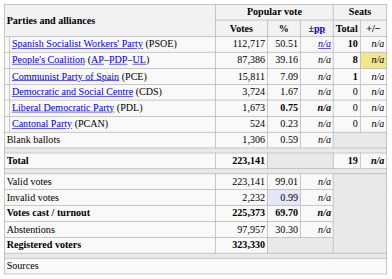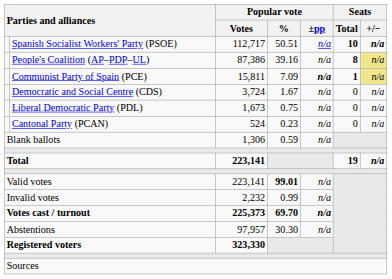(378, 44) normal -> (378, 44) bold
(325, 76) normal -> (324, 76) bold
(378, 76) no background -> (378, 76) khaki background
(289, 108) bold -> (289, 108) normal
(324, 108) bold -> (325, 108) normal
(287, 181) normal -> (287, 181) bold
(289, 197) lavender background -> (289, 197) no background
